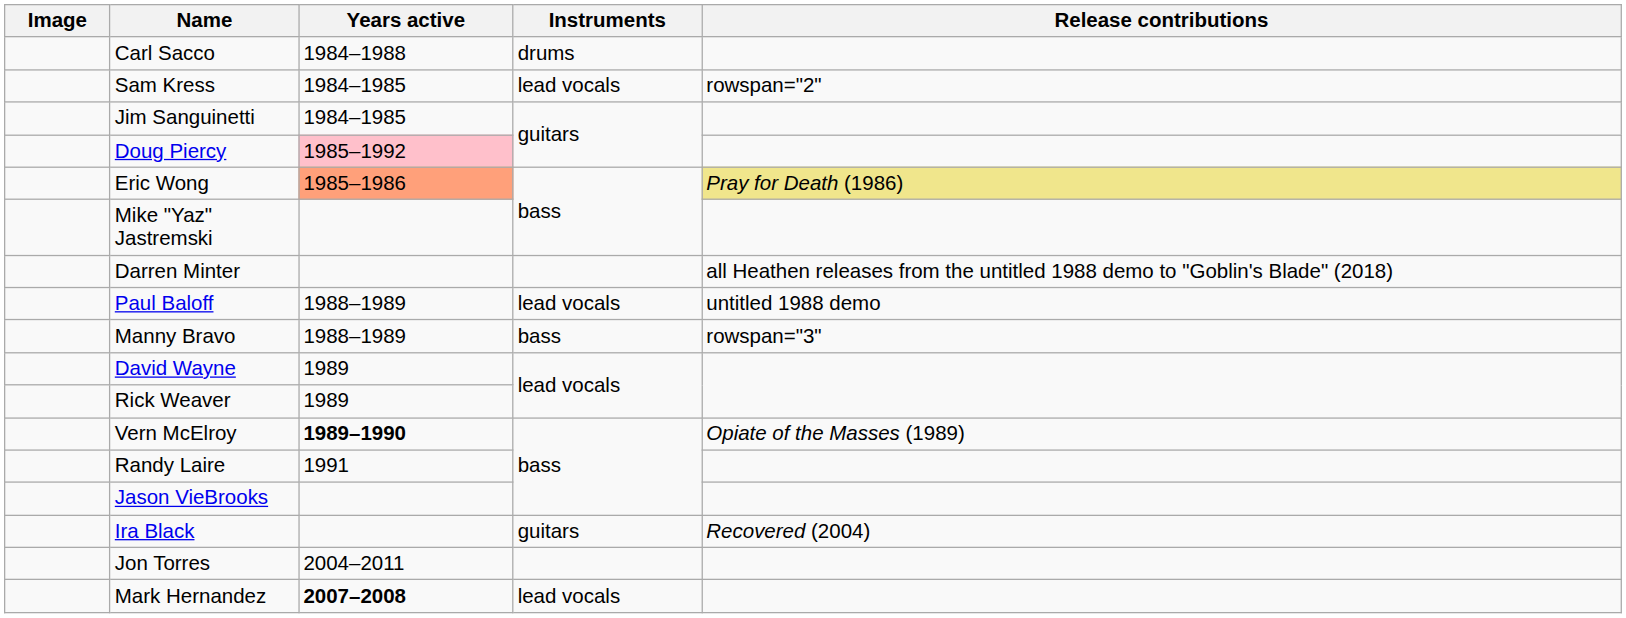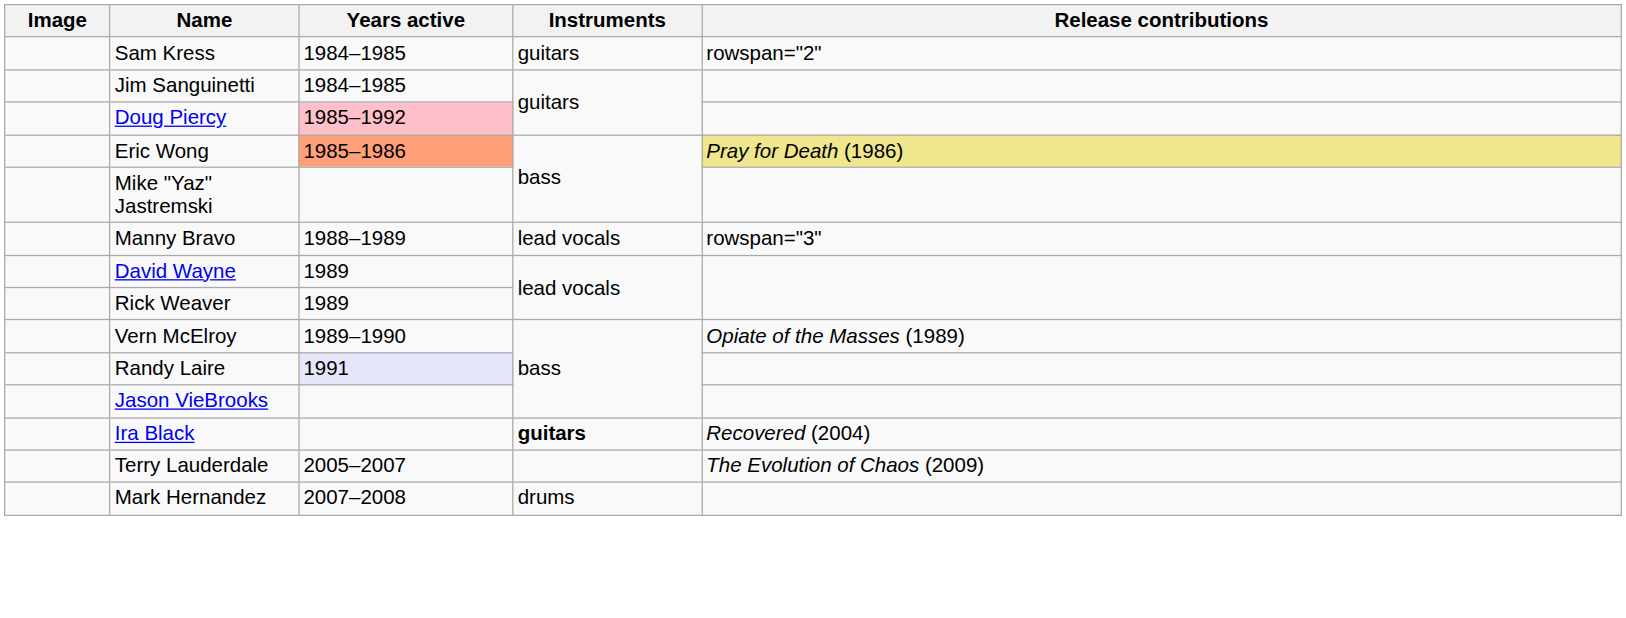- row: (165, 53)
(569, 85) lead vocals -> (548, 53) guitars
- row: (177, 271)
- row: (164, 303)
(539, 336) bass -> (569, 238) lead vocals
(355, 433) bold -> (355, 336) normal
(326, 466) no background -> (326, 368) lavender background
(548, 530) normal -> (552, 433) bold
- row: (162, 563)
+ row: (192, 466)
(355, 595) bold -> (355, 498) normal
(569, 595) lead vocals -> (546, 498) drums
